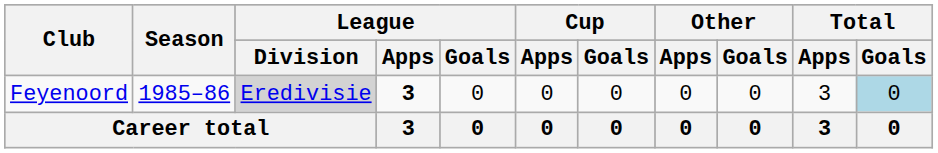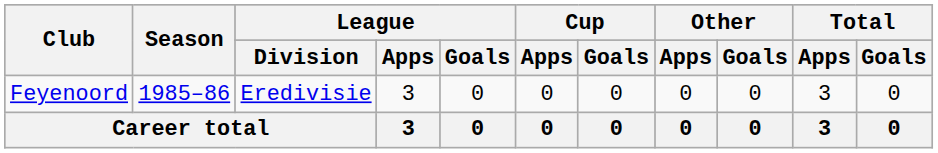(306, 94) lightgrey background -> (306, 94) no background
(408, 94) bold -> (408, 94) normal
(894, 94) lightblue background -> (894, 94) no background
